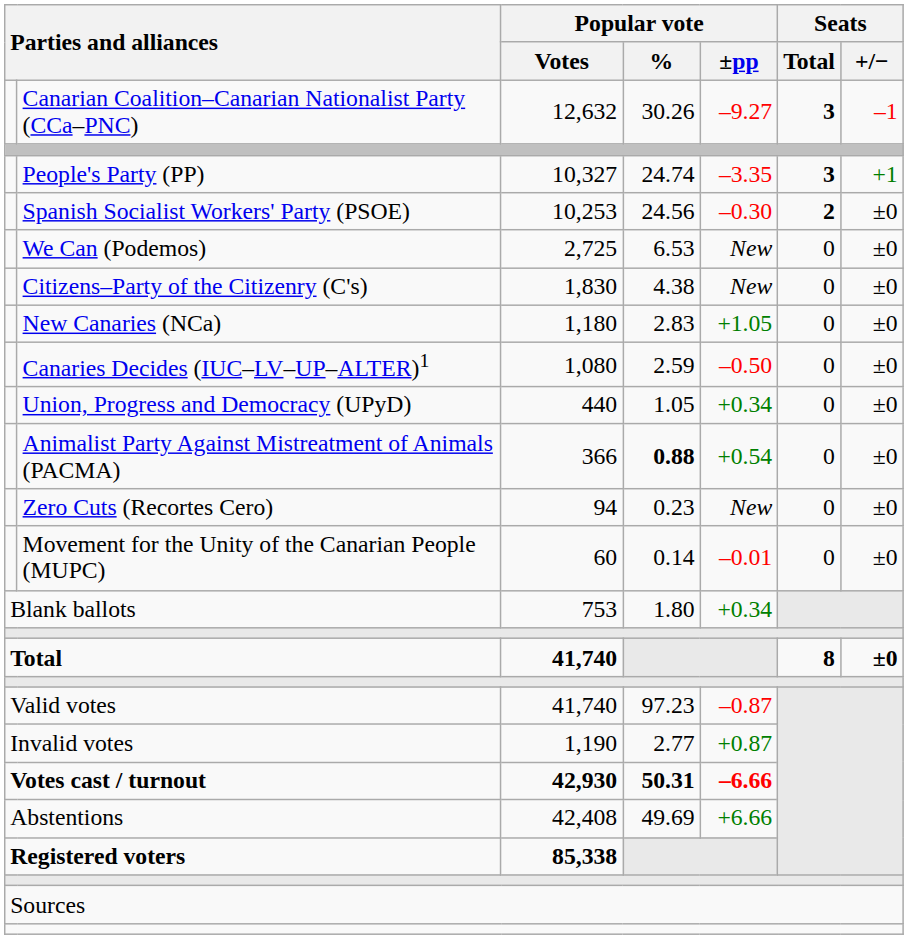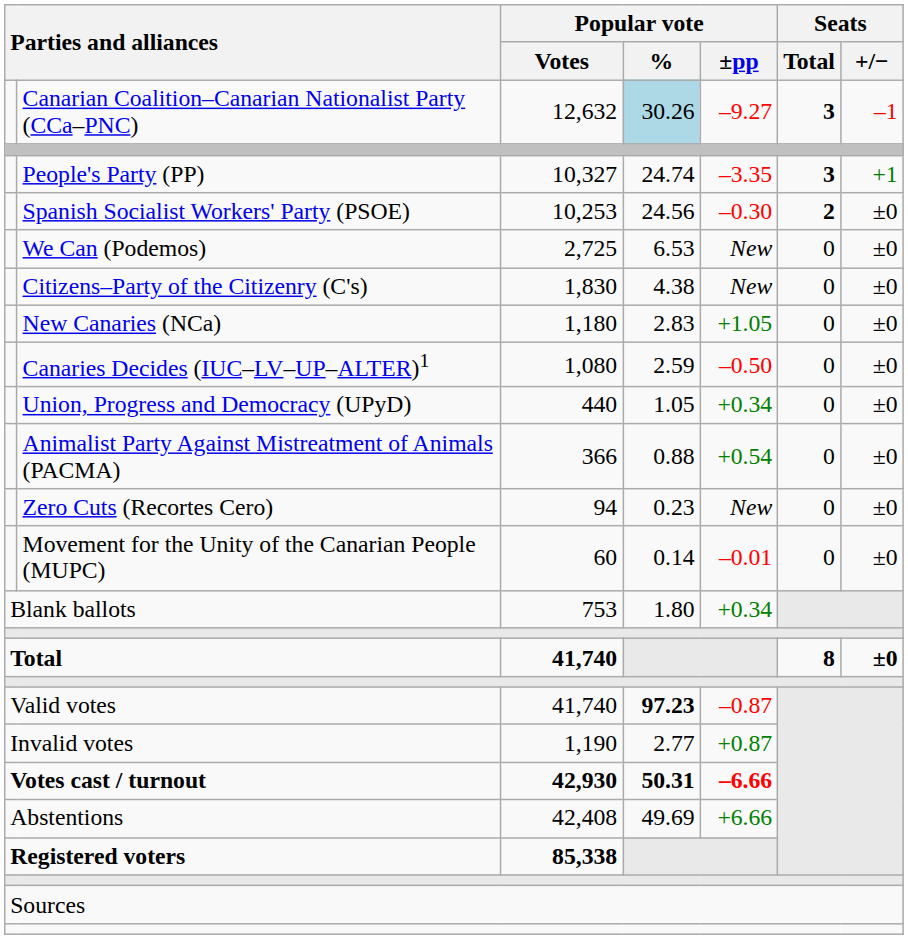(668, 111) no background -> (668, 111) lightblue background
(674, 456) bold -> (674, 456) normal
(668, 705) normal -> (668, 705) bold
